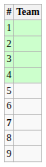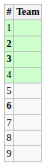(9, 43) normal -> (9, 43) bold
(9, 59) normal -> (9, 59) bold
(9, 106) normal -> (9, 106) bold
(9, 122) bold -> (9, 122) normal
